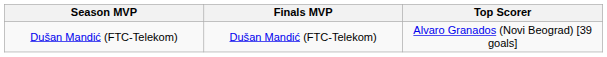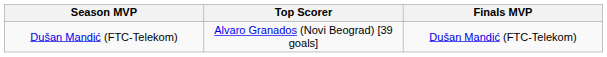columns swapped: (503, 13) <-> (303, 13)
